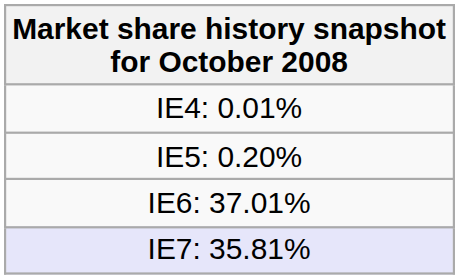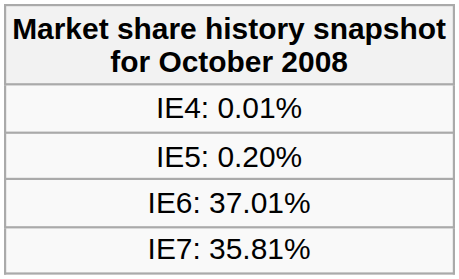(229, 250) lavender background -> (229, 250) no background
